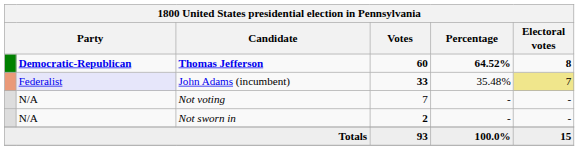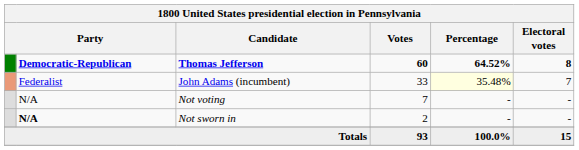(41, 81) lavender background -> (41, 81) no background
(422, 81) bold -> (422, 81) normal
(494, 81) no background -> (494, 81) lightyellow background
(568, 81) khaki background -> (568, 81) no background
(28, 118) normal -> (28, 118) bold
(425, 118) bold -> (425, 118) normal
